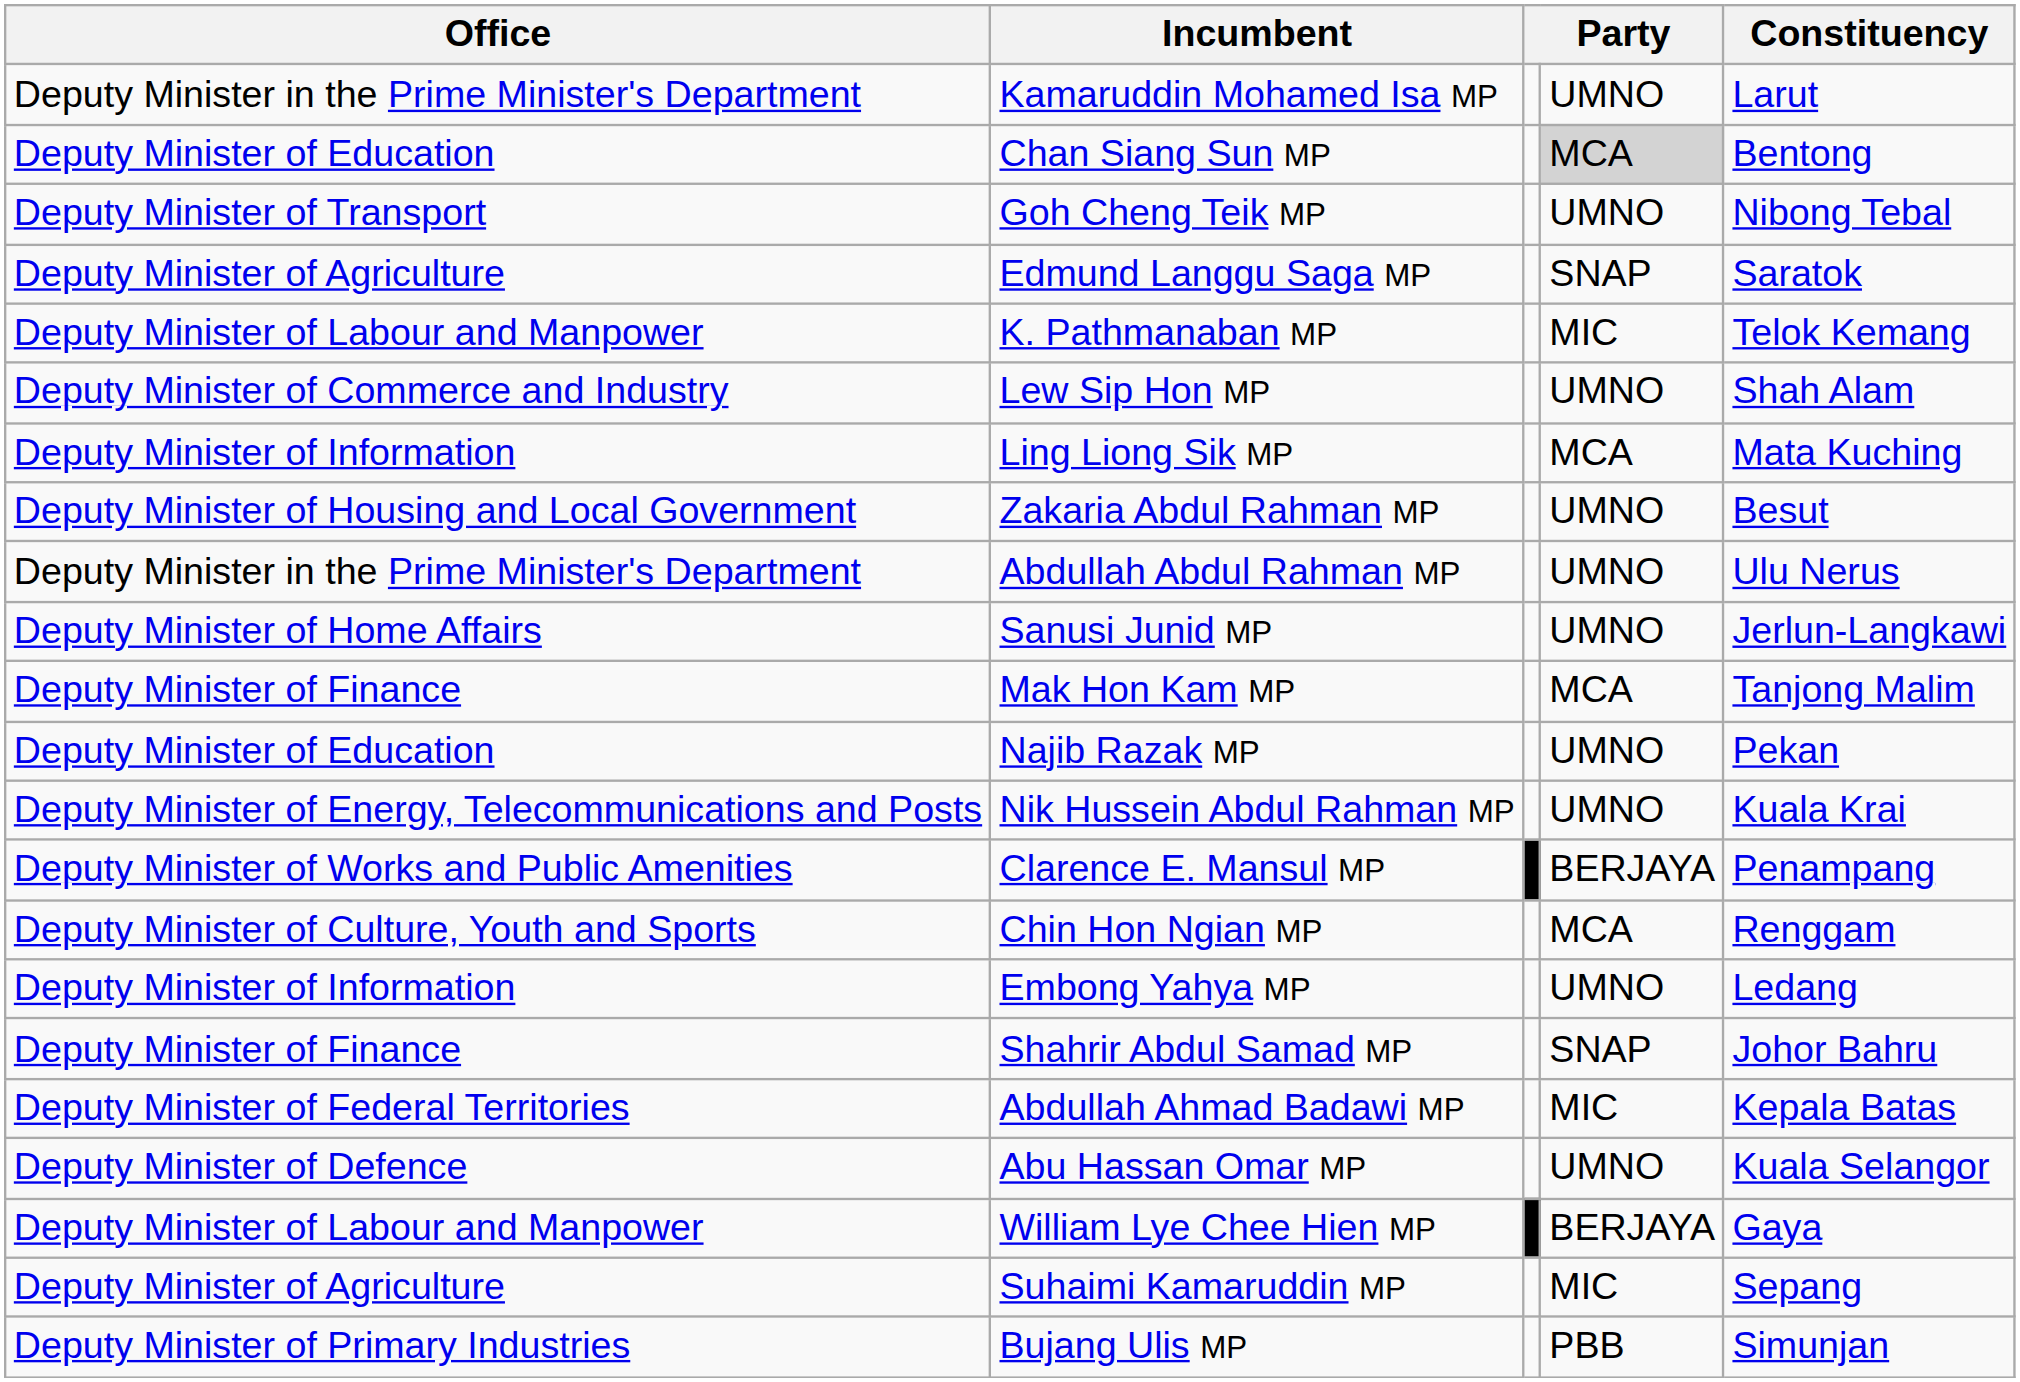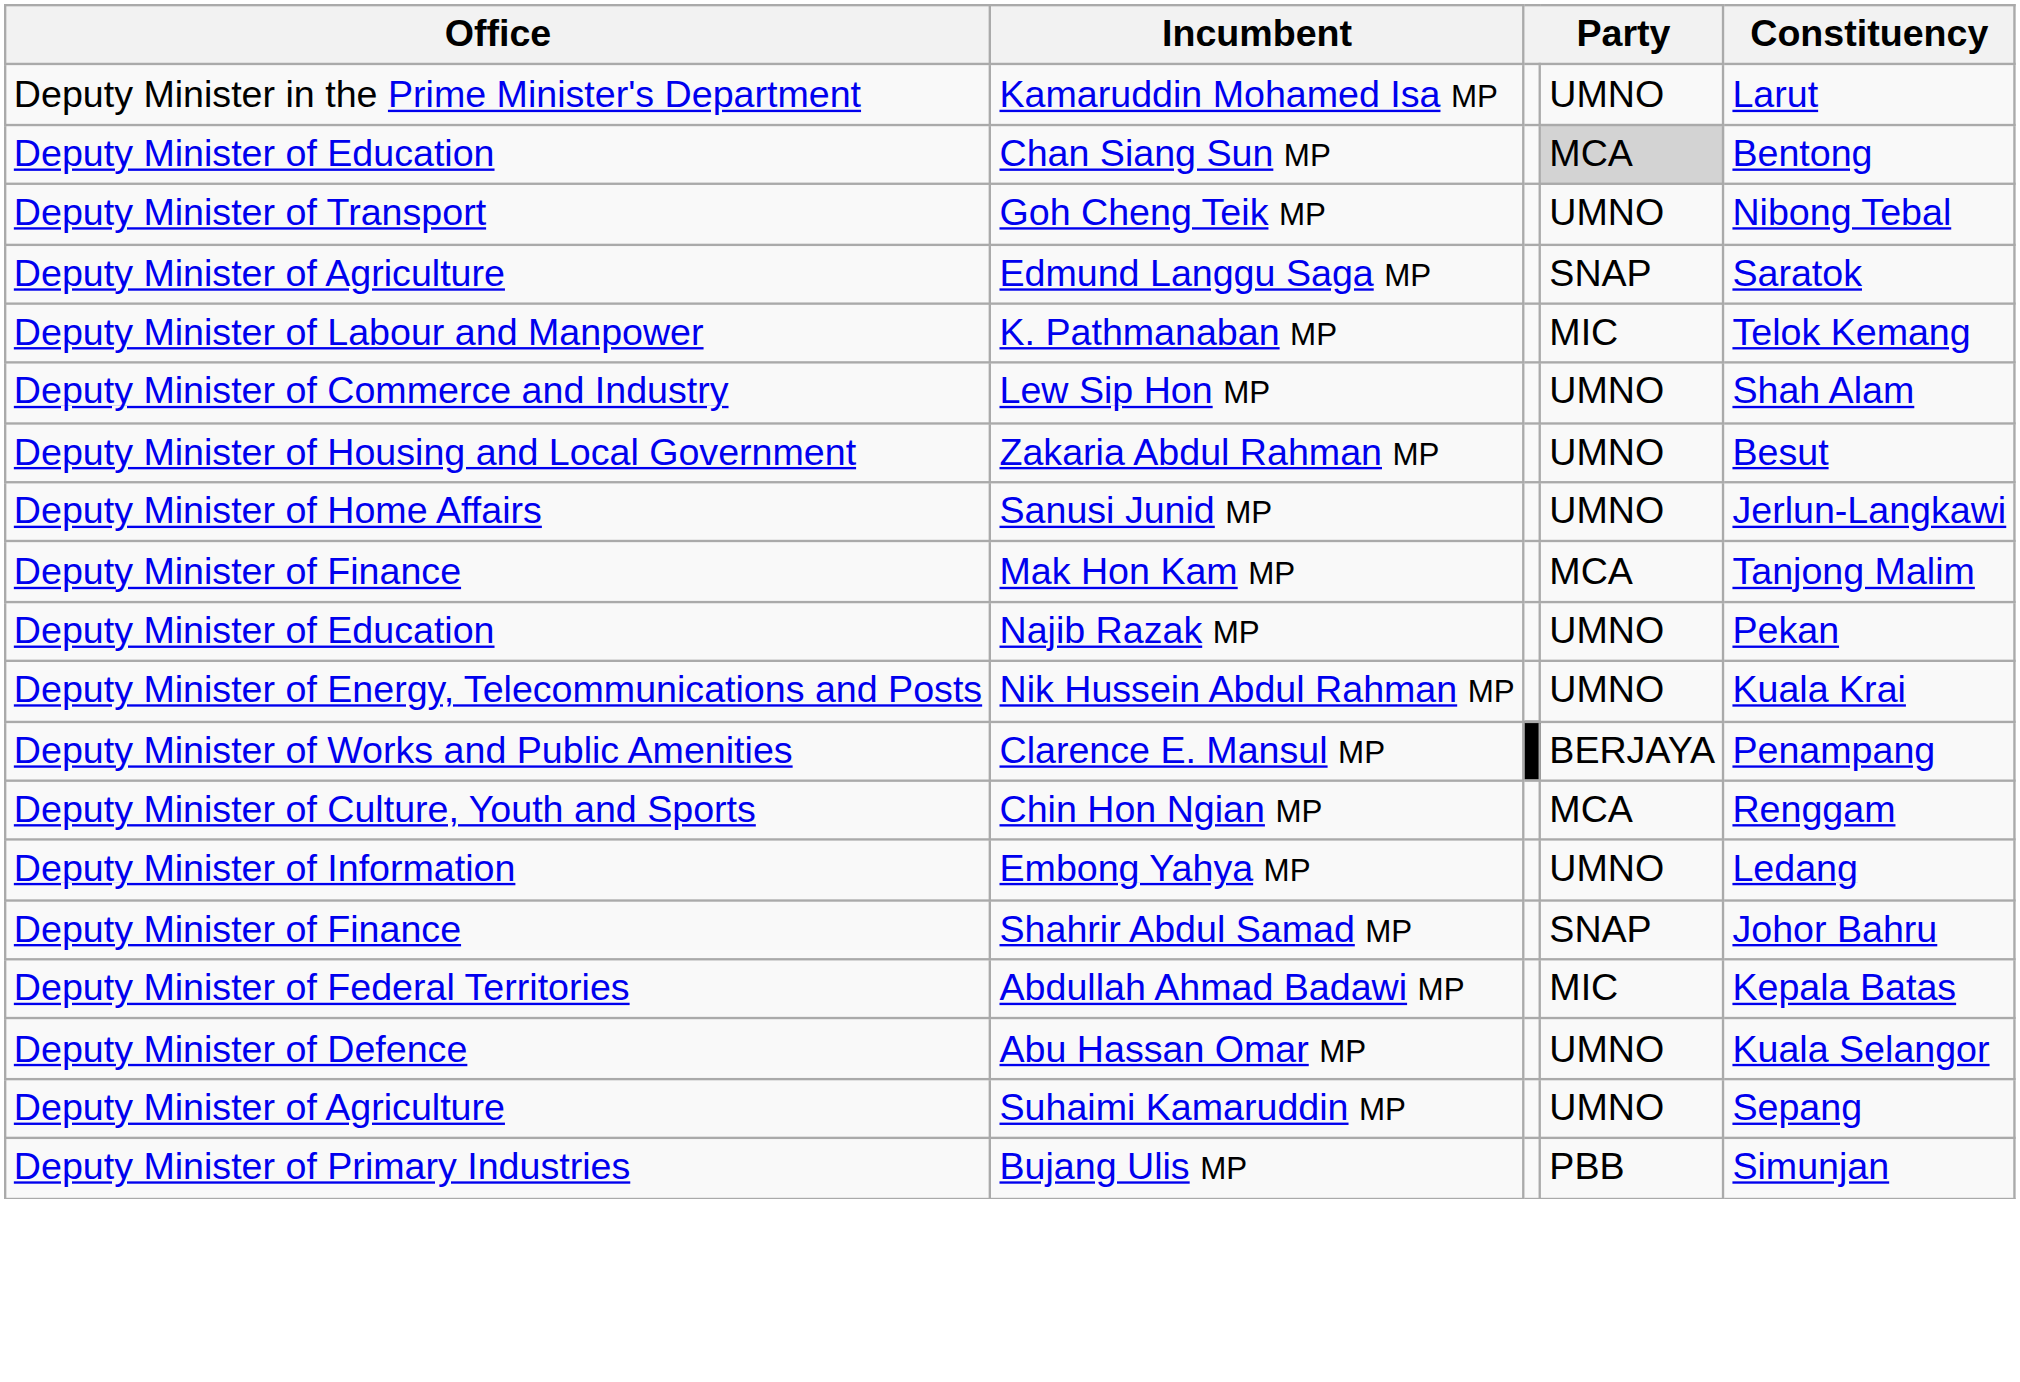- row: (1146, 451)
- row: (1230, 570)
- row: (1218, 1226)
(1584, 1286) MIC -> (1607, 1107) UMNO
